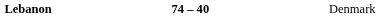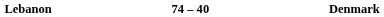(352, 8) normal -> (354, 8) bold
